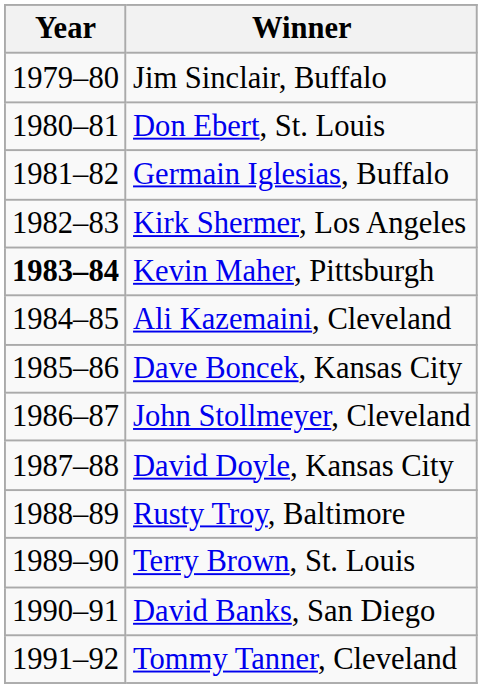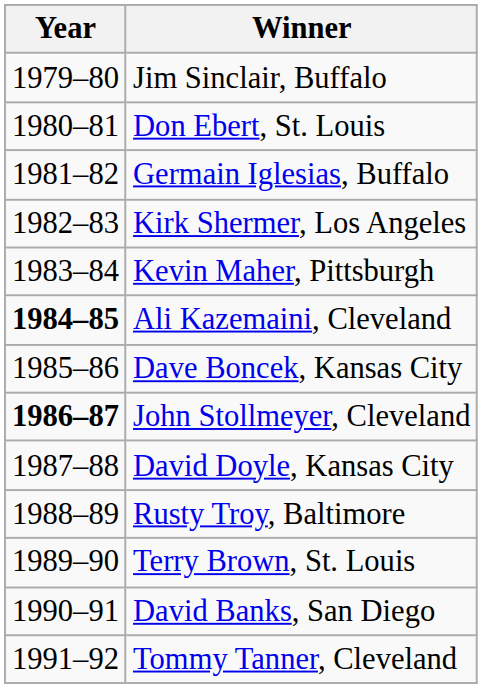(65, 271) bold -> (65, 271) normal
(65, 319) normal -> (65, 319) bold
(65, 416) normal -> (65, 416) bold
